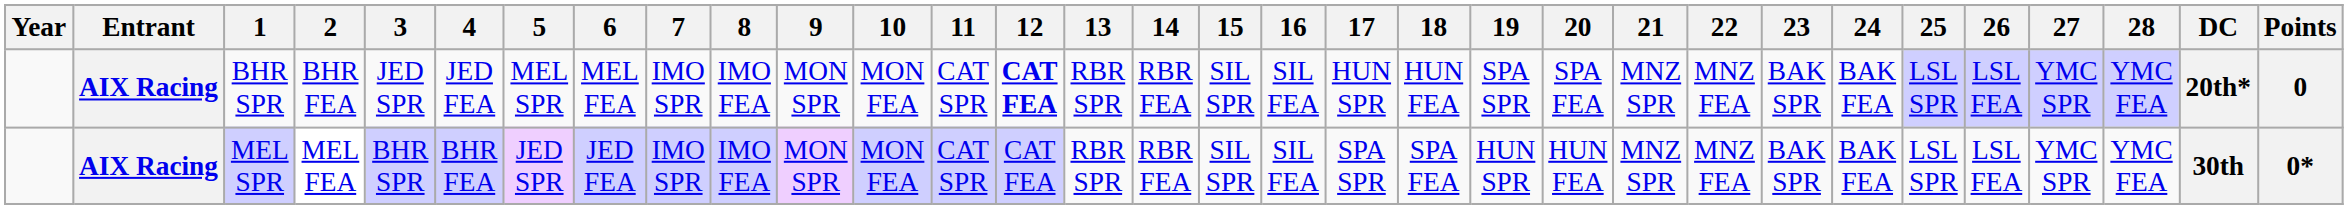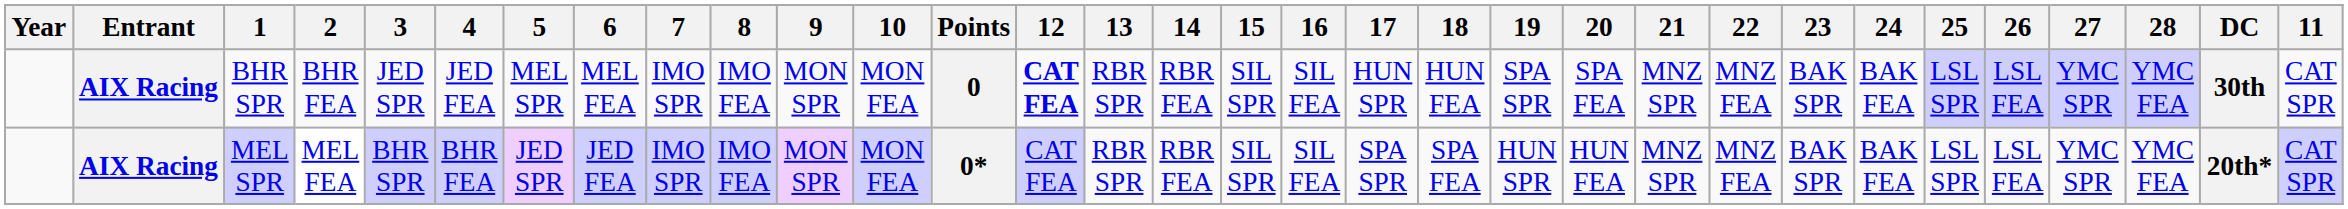columns swapped: (963, 26) <-> (2300, 26)
(2218, 87) 20th* -> (2239, 87) 30th
(2218, 165) 30th -> (2240, 165) 20th*
